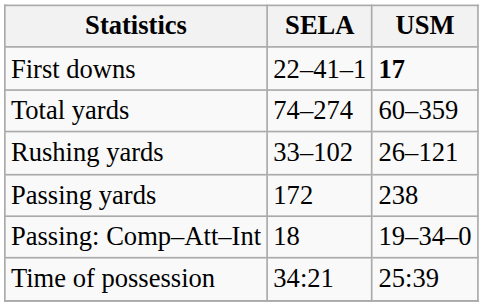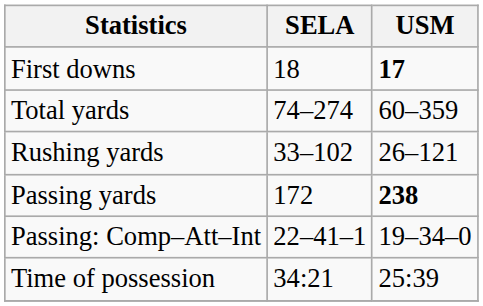(320, 68) 22–41–1 -> (287, 68) 18
(398, 194) normal -> (398, 194) bold
(287, 236) 18 -> (320, 236) 22–41–1
